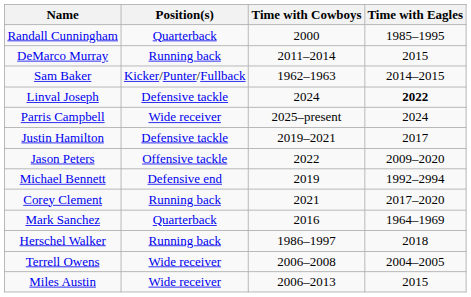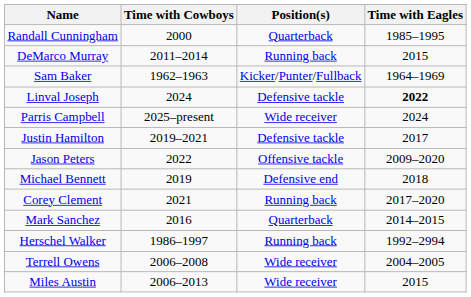columns swapped: (185, 14) <-> (306, 14)
(415, 76) 2014–2015 -> (415, 76) 1964–1969
(415, 179) 1992–2994 -> (415, 179) 2018
(415, 220) 1964–1969 -> (415, 220) 2014–2015
(415, 240) 2018 -> (415, 240) 1992–2994
